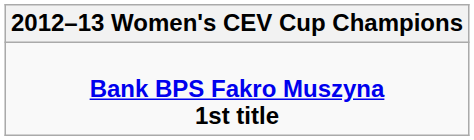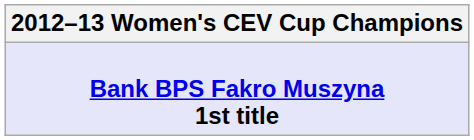(237, 102) no background -> (237, 102) lavender background
